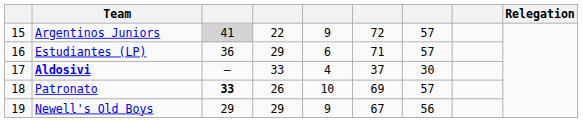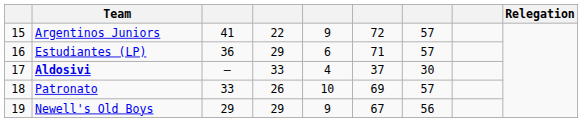(227, 33) lightgrey background -> (227, 33) no background
(227, 89) bold -> (227, 89) normal
